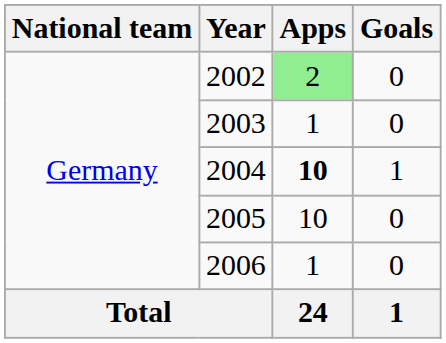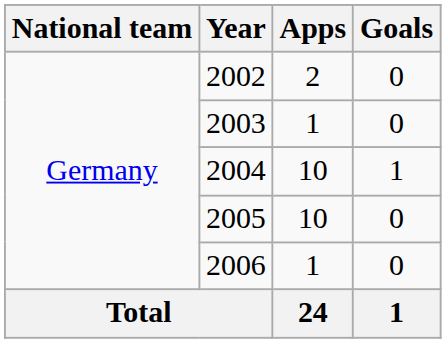(313, 75) lightgreen background -> (313, 75) no background
(313, 170) bold -> (313, 170) normal
